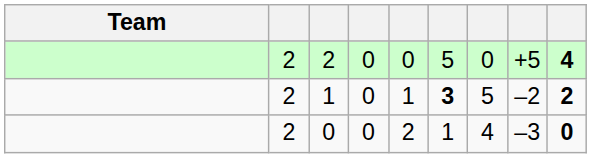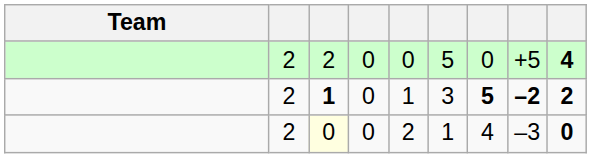(329, 96) normal -> (329, 96) bold
(448, 96) bold -> (448, 96) normal
(487, 96) normal -> (487, 96) bold
(527, 96) normal -> (527, 96) bold
(329, 133) no background -> (329, 133) lightyellow background
